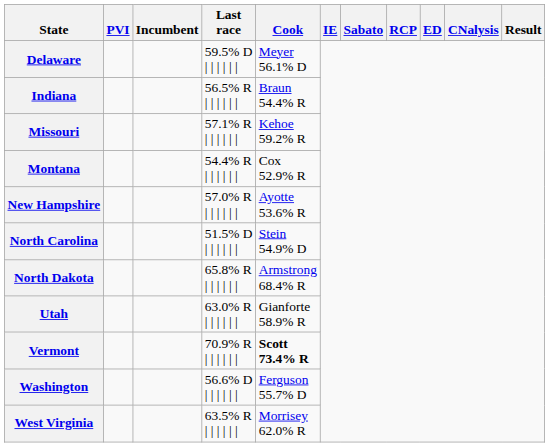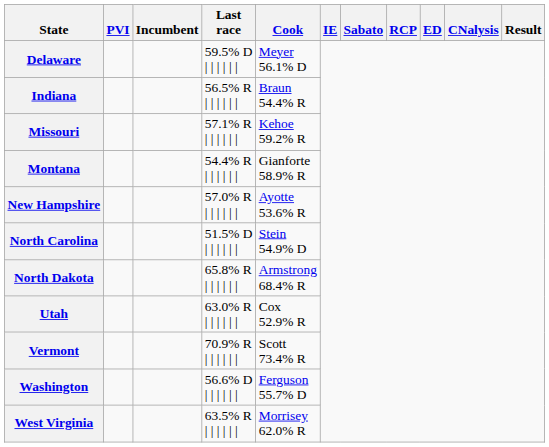(282, 168) Cox 52.9% R -> (284, 168) Gianforte 58.9% R
(284, 314) Gianforte 58.9% R -> (282, 314) Cox 52.9% R
(284, 350) bold -> (282, 350) normal
